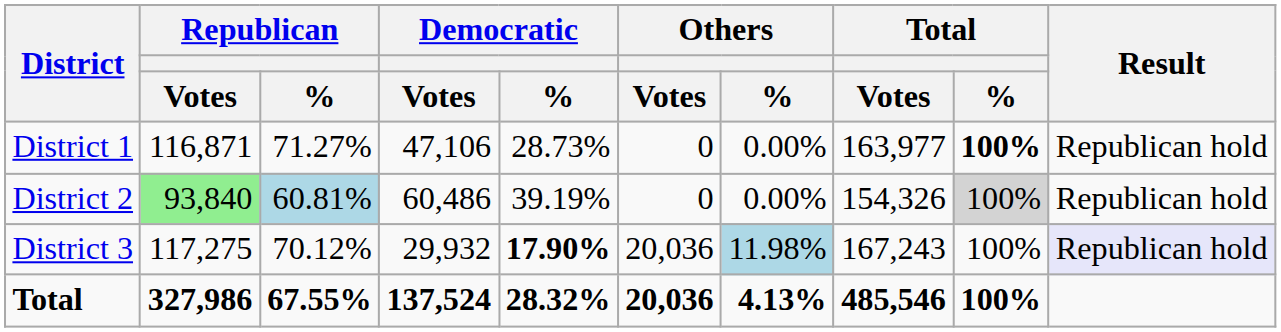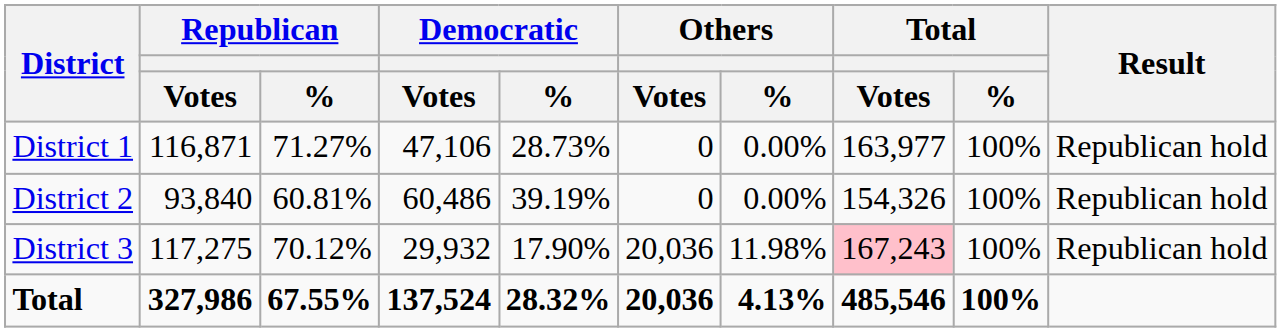(1001, 146) bold -> (1003, 146) normal
(208, 197) lightgreen background -> (208, 197) no background
(322, 197) lightblue background -> (322, 197) no background
(1003, 197) lightgrey background -> (1003, 197) no background
(558, 248) bold -> (561, 248) normal
(777, 248) lightblue background -> (777, 248) no background
(894, 248) no background -> (894, 248) pink background
(1162, 248) lavender background -> (1162, 248) no background
